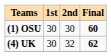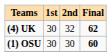rows swapped: (21, 43) <-> (24, 28)
